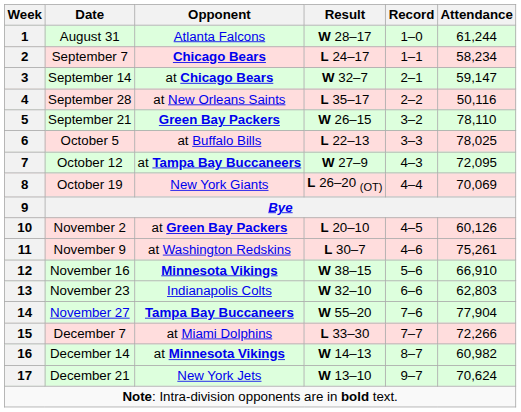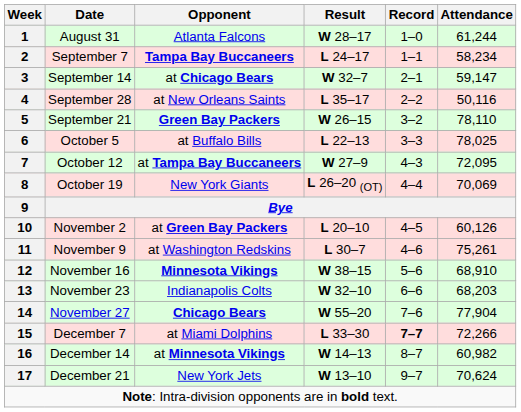(219, 57) Chicago Bears -> (219, 57) Tampa Bay Buccaneers
(477, 270) 66,910 -> (477, 270) 68,910
(477, 291) 62,803 -> (477, 291) 68,203
(219, 312) Tampa Bay Buccaneers -> (219, 312) Chicago Bears
(412, 333) normal -> (412, 333) bold
